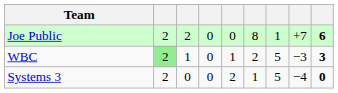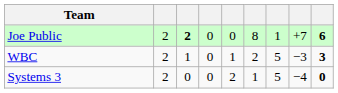(188, 35) normal -> (188, 35) bold
(165, 56) lightgreen background -> (165, 56) no background
